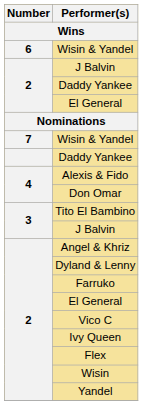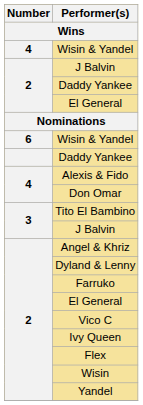(28, 49) 6 -> (28, 49) 4
(28, 139) 7 -> (28, 139) 6
